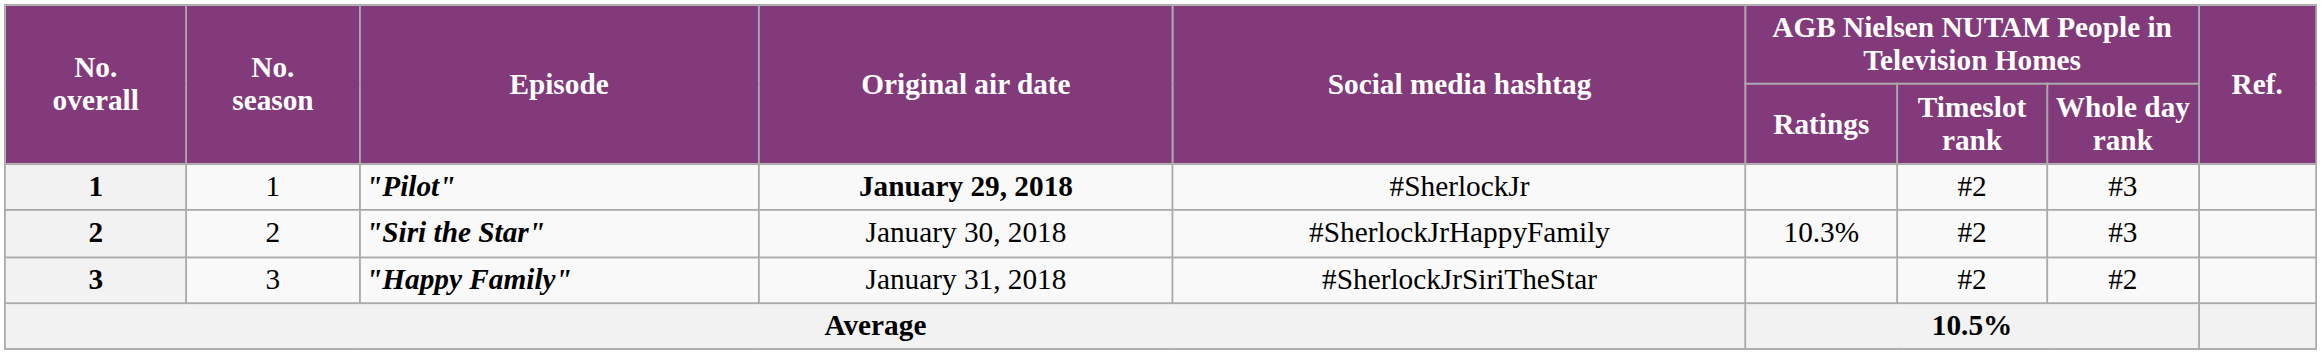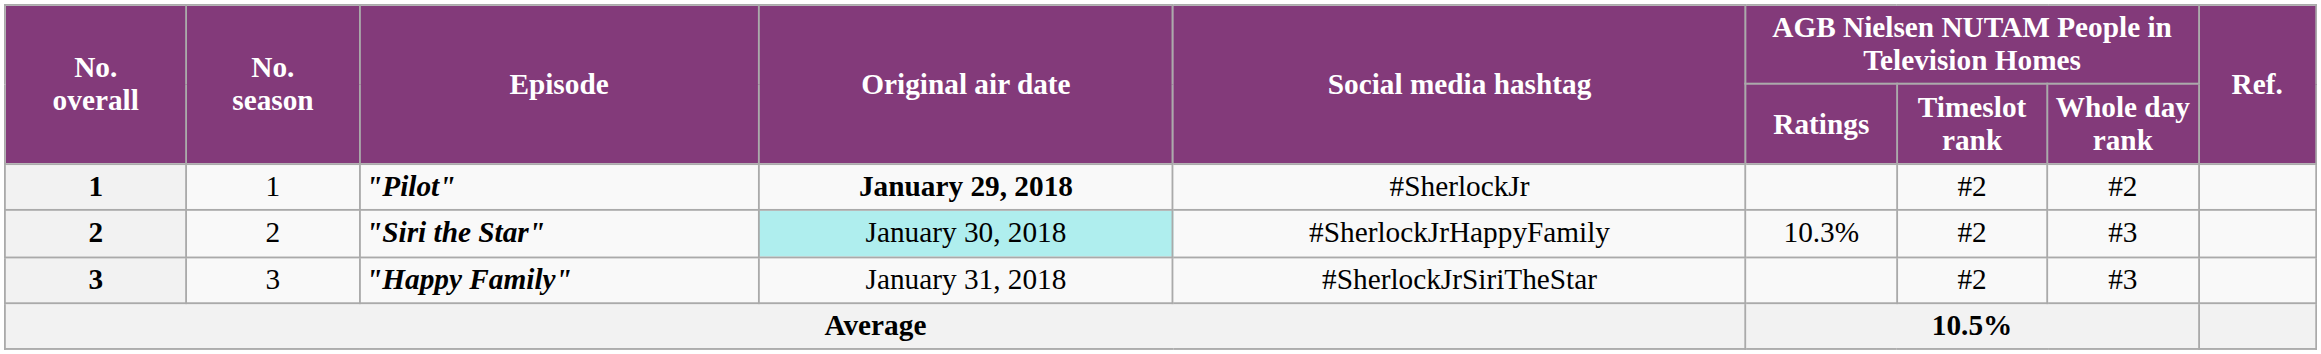(2123, 186) #3 -> (2123, 186) #2
(966, 232) no background -> (966, 232) paleturquoise background
(2123, 279) #2 -> (2123, 279) #3
